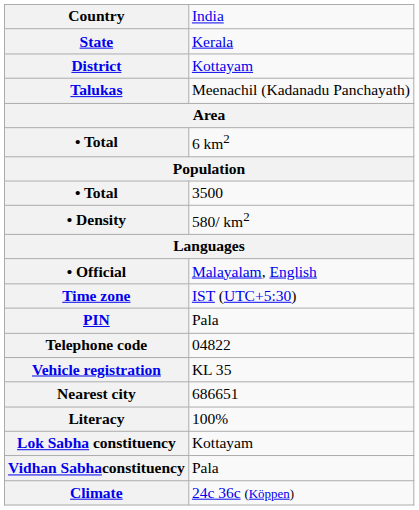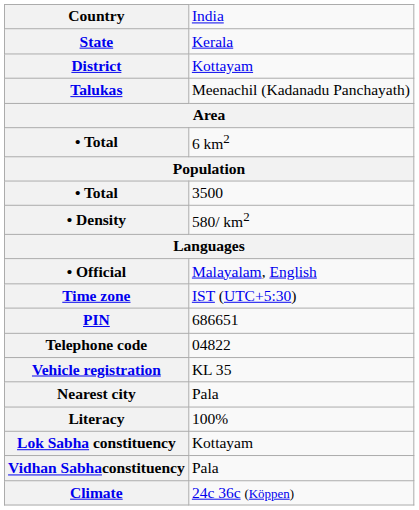(205, 320) Pala -> (215, 320) 686651
(215, 394) 686651 -> (205, 394) Pala
